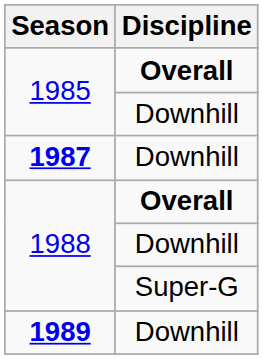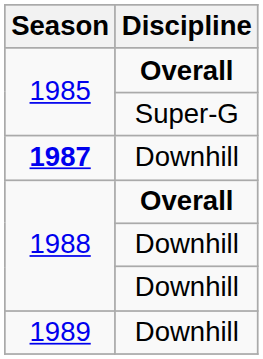(187, 113) Downhill -> (187, 113) Super-G
(187, 288) Super-G -> (187, 288) Downhill
(60, 331) bold -> (60, 331) normal
